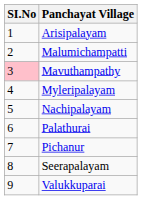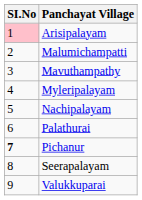(10, 33) no background -> (10, 33) pink background
(10, 71) pink background -> (10, 71) no background
(10, 147) normal -> (10, 147) bold
